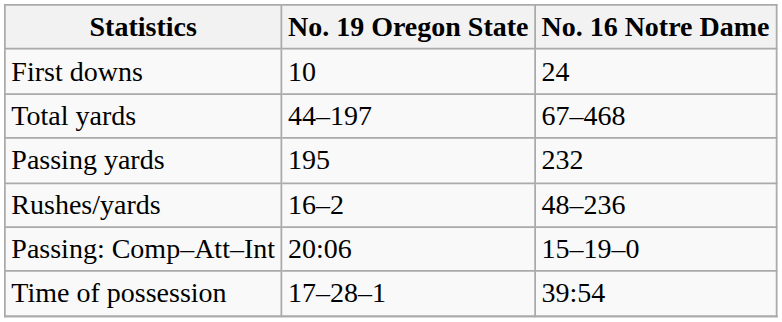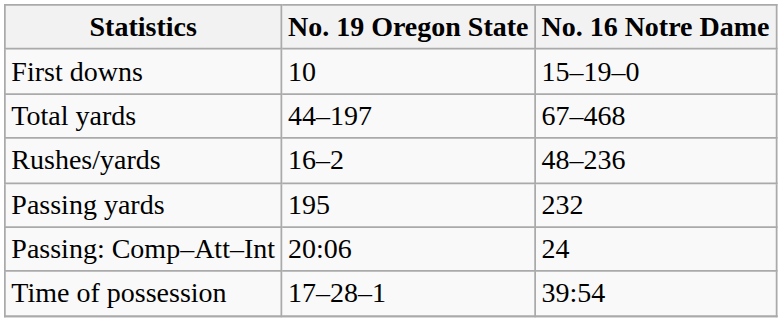(555, 71) 24 -> (590, 71) 15–19–0
rows swapped: (86, 204) <-> (88, 159)
(590, 248) 15–19–0 -> (555, 248) 24
